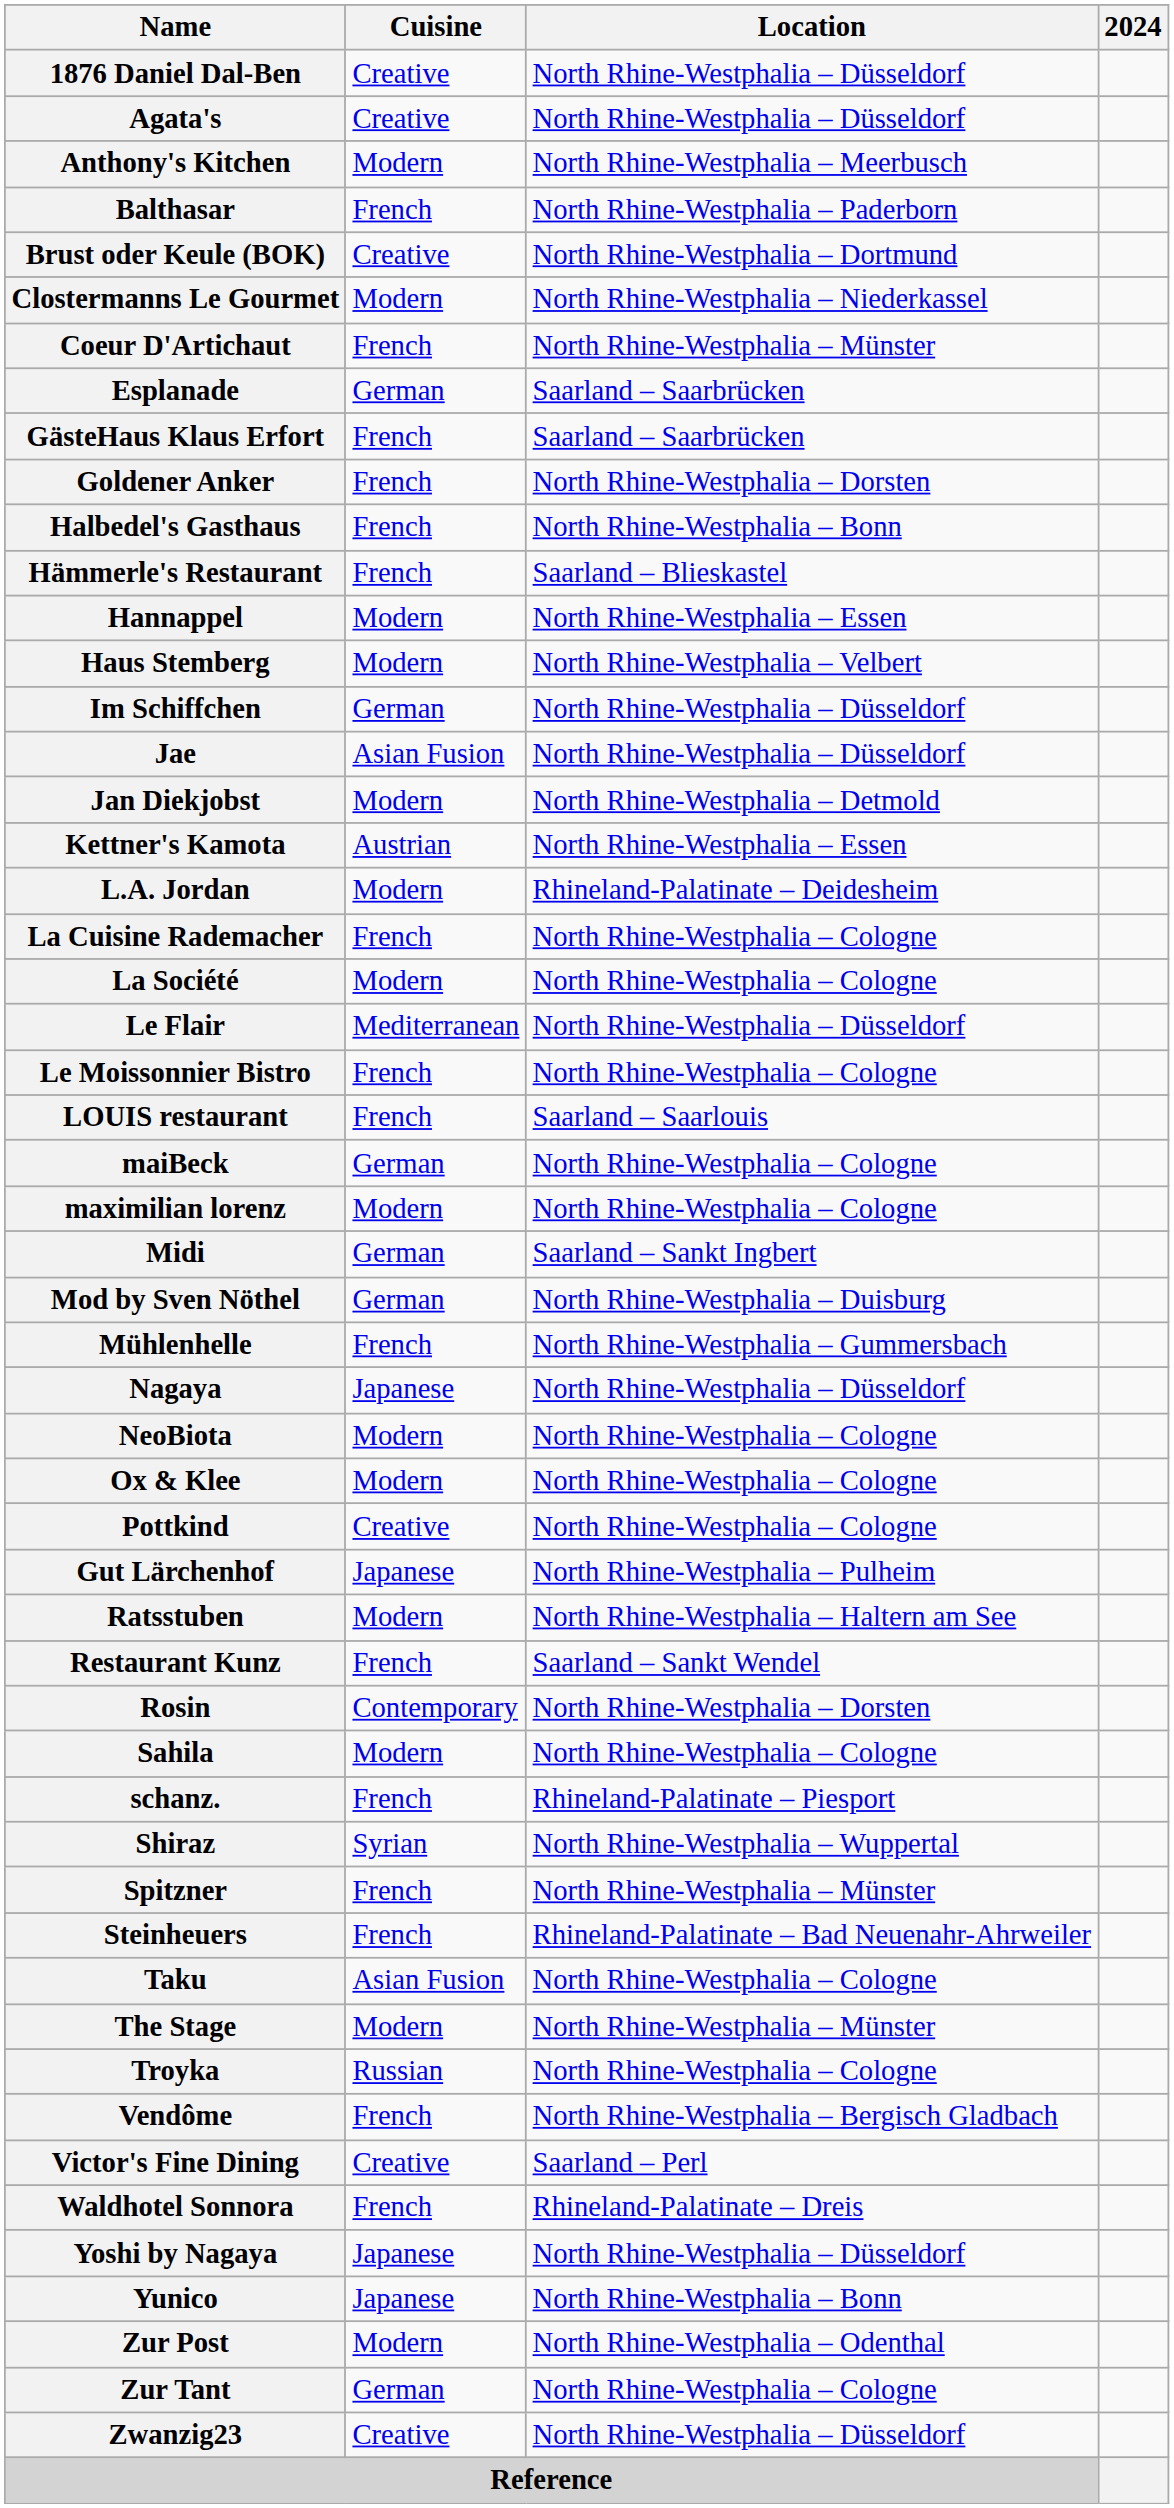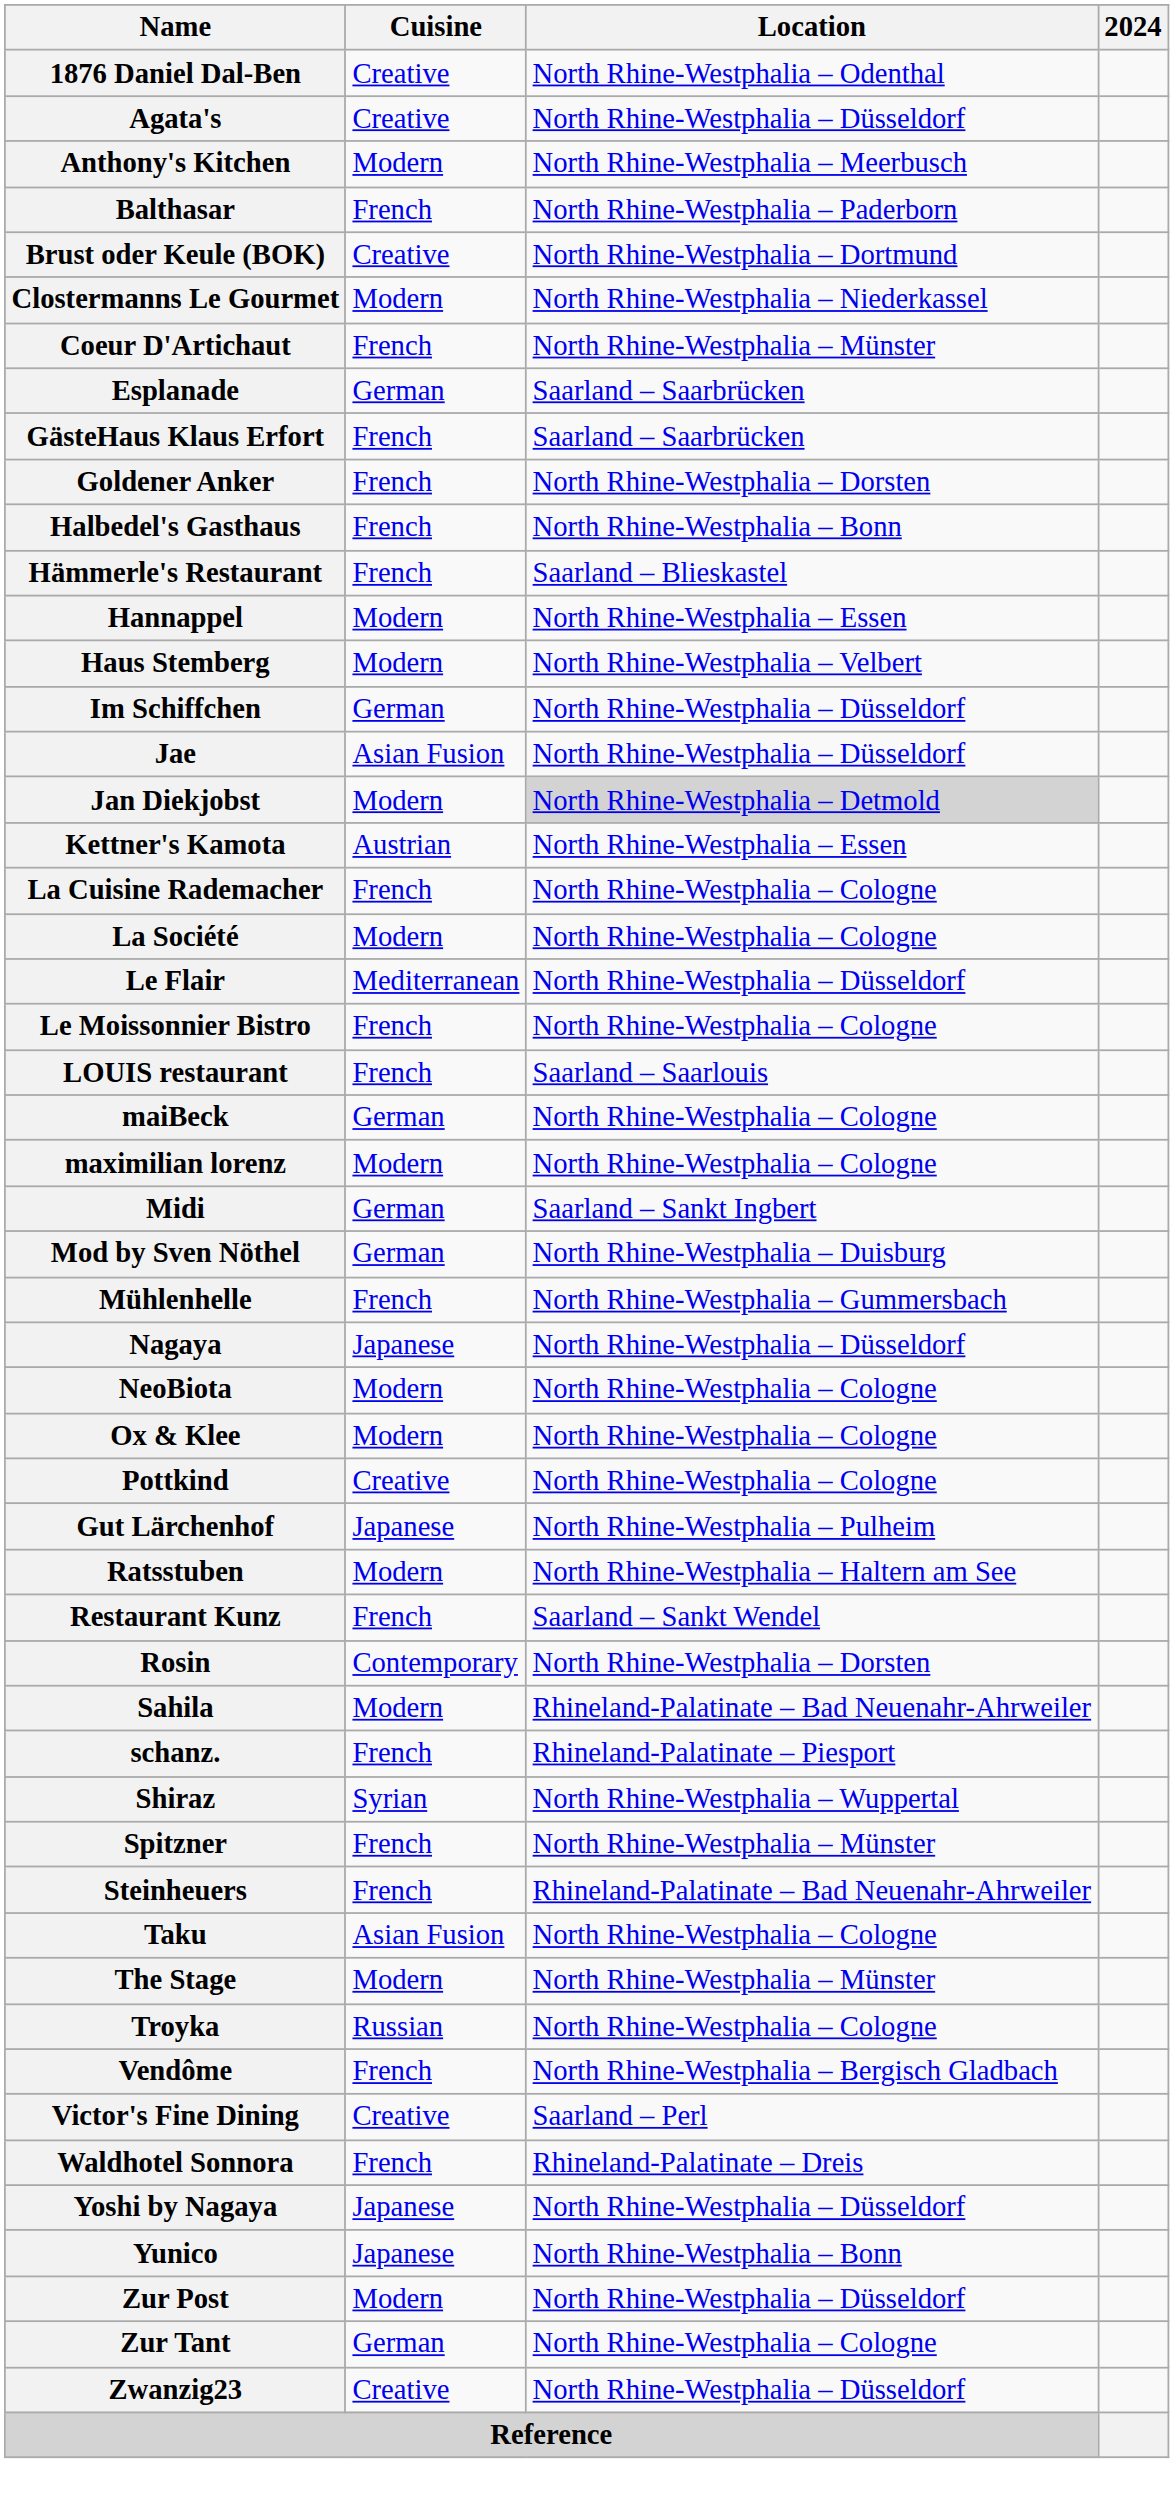(749, 72) North Rhine-Westphalia – Düsseldorf -> (739, 72) North Rhine-Westphalia – Odenthal
(736, 799) no background -> (736, 799) lightgrey background
- row: (175, 890)
(735, 1753) North Rhine-Westphalia – Cologne -> (812, 1707) Rhineland-Palatinate – Bad Neuenahr-Ahrweiler
(739, 2343) North Rhine-Westphalia – Odenthal -> (749, 2298) North Rhine-Westphalia – Düsseldorf
